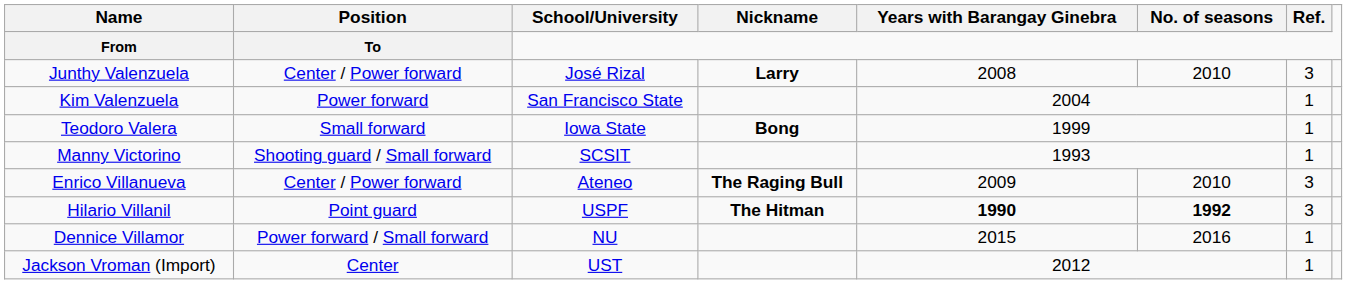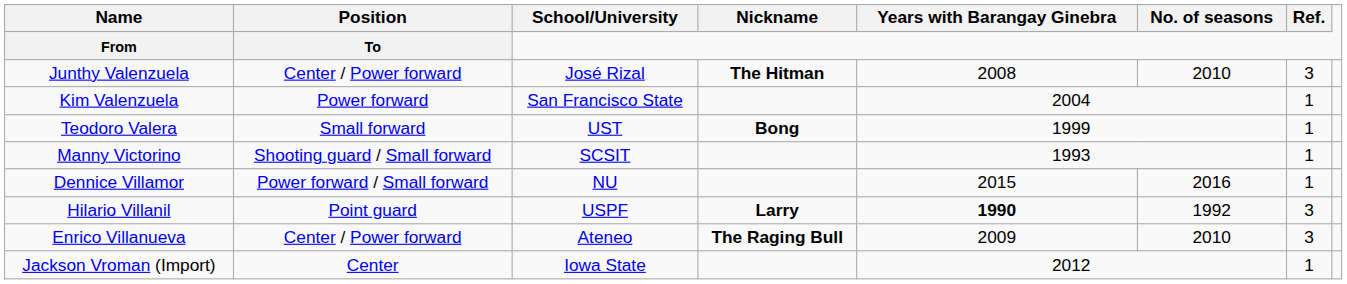(777, 73) Larry -> (777, 73) The Hitman
(605, 127) Iowa State -> (605, 127) UST
rows swapped: (119, 237) <-> (119, 182)
(777, 210) The Hitman -> (777, 210) Larry
(1212, 210) bold -> (1212, 210) normal
(605, 264) UST -> (605, 264) Iowa State
